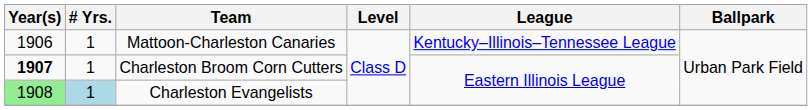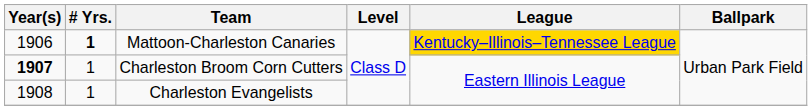(90, 43) normal -> (90, 43) bold
(545, 43) no background -> (545, 43) gold background
(35, 93) lightgreen background -> (35, 93) no background
(90, 93) lightblue background -> (90, 93) no background
